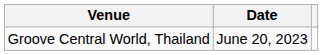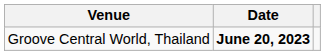(262, 38) normal -> (263, 38) bold
